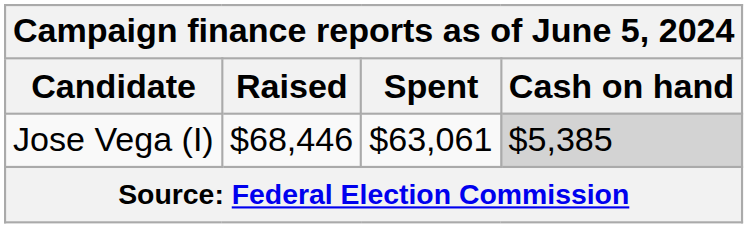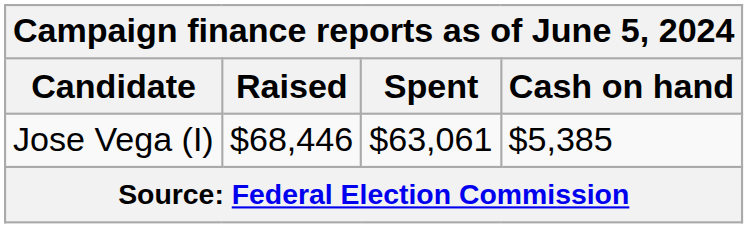(561, 139) lightgrey background -> (561, 139) no background
